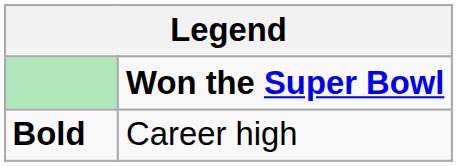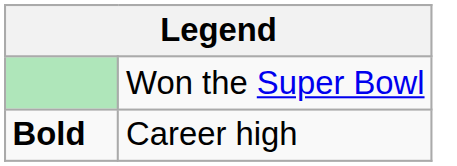(285, 82) bold -> (275, 82) normal
